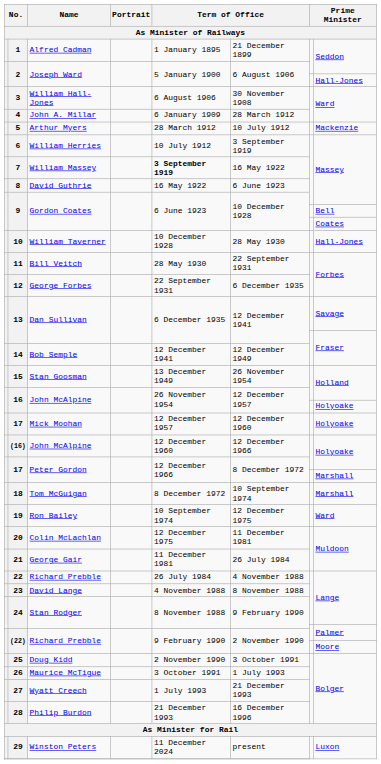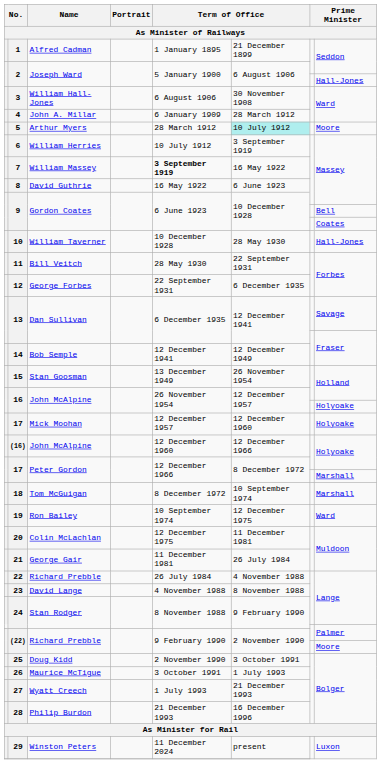(261, 128) no background -> (261, 128) paleturquoise background
(337, 128) Mackenzie -> (328, 128) Moore
